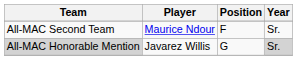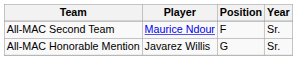(73, 47) lightgrey background -> (73, 47) no background
(274, 47) lightgrey background -> (274, 47) no background
